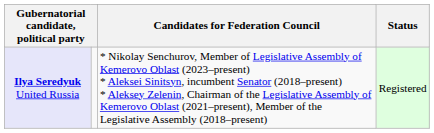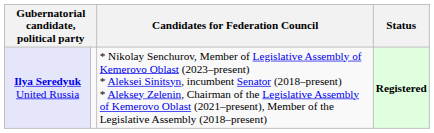(403, 87) normal -> (401, 87) bold
